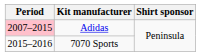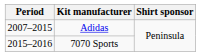(30, 28) pink background -> (30, 28) no background
